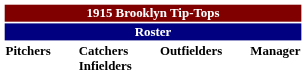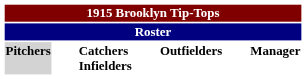(28, 50) no background -> (28, 50) lightgrey background
